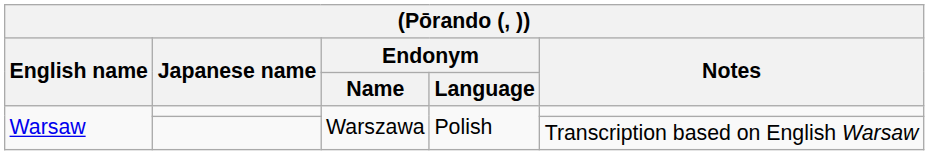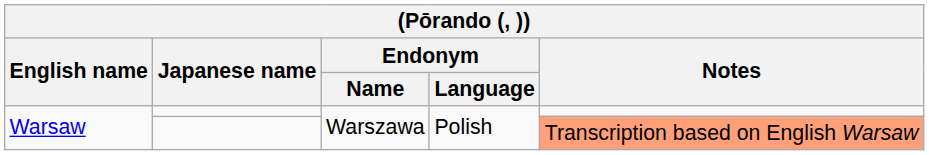(732, 132) no background -> (732, 132) lightsalmon background
